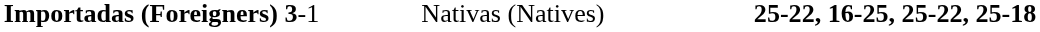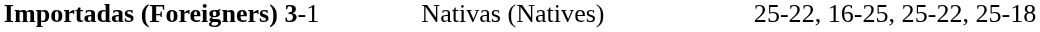(895, 13) bold -> (895, 13) normal
